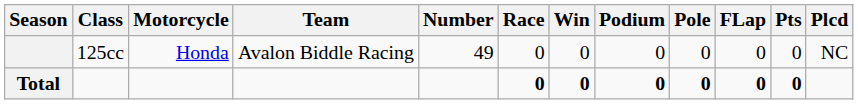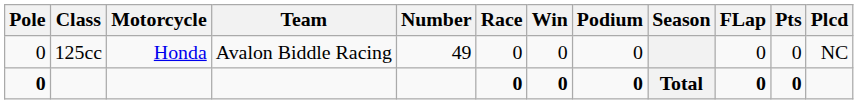columns swapped: (38, 20) <-> (692, 20)
